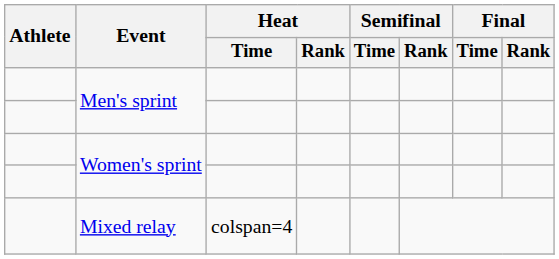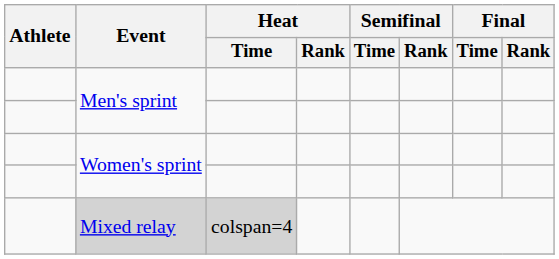(128, 226) no background -> (128, 226) lightgrey background
(252, 226) no background -> (252, 226) lightgrey background
